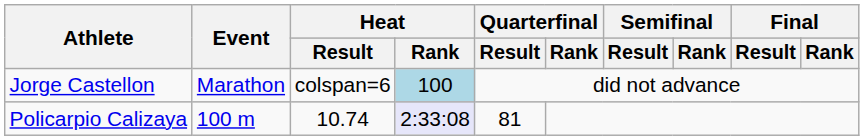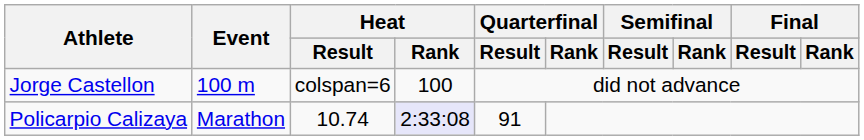(241, 86) Marathon -> (226, 86) 100 m
(435, 86) lightblue background -> (435, 86) no background
(226, 119) 100 m -> (241, 119) Marathon
(510, 119) 81 -> (510, 119) 91
